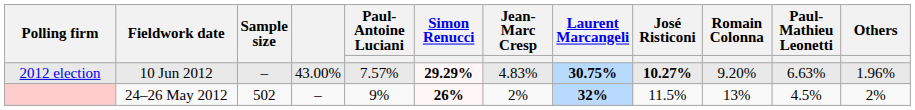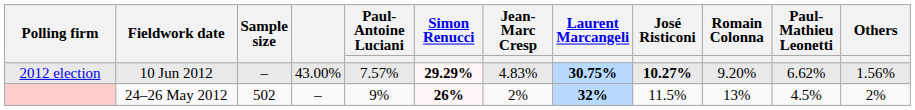(806, 73) 6.63% -> (806, 73) 6.62%
(876, 73) 1.96% -> (876, 73) 1.56%
